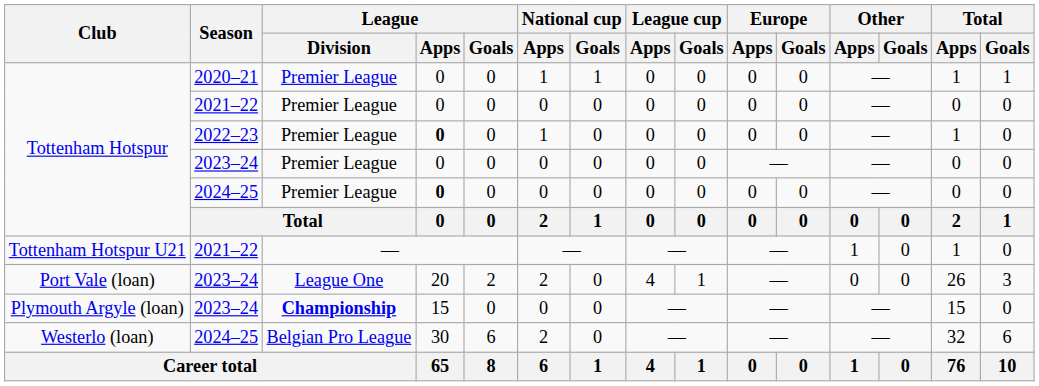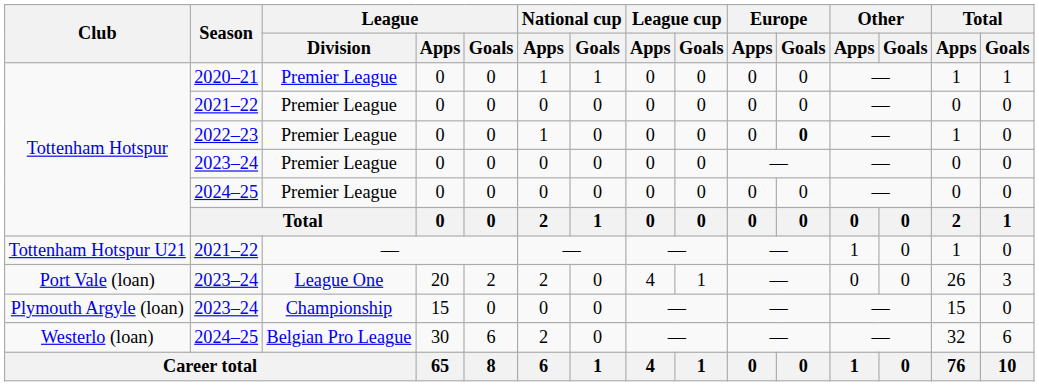(440, 134) bold -> (440, 134) normal
(803, 134) normal -> (803, 134) bold
(440, 192) bold -> (440, 192) normal
(339, 308) bold -> (339, 308) normal
